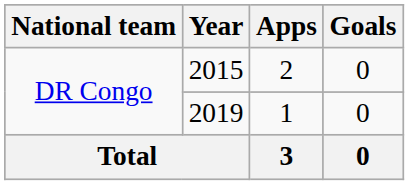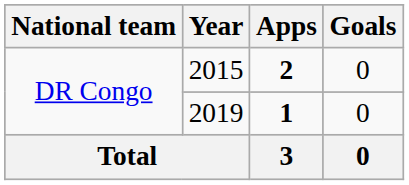(286, 69) normal -> (286, 69) bold
(286, 112) normal -> (286, 112) bold
